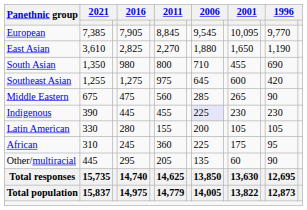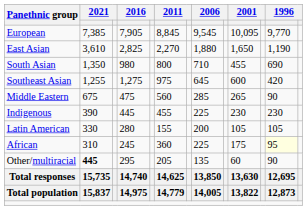(201, 113) lavender background -> (201, 113) no background
(273, 145) no background -> (273, 145) lightyellow background
(90, 161) normal -> (90, 161) bold
